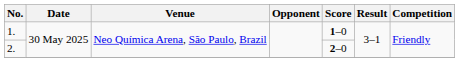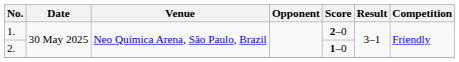(338, 31) 1–0 -> (338, 31) 2–0
(338, 48) 2–0 -> (338, 48) 1–0
